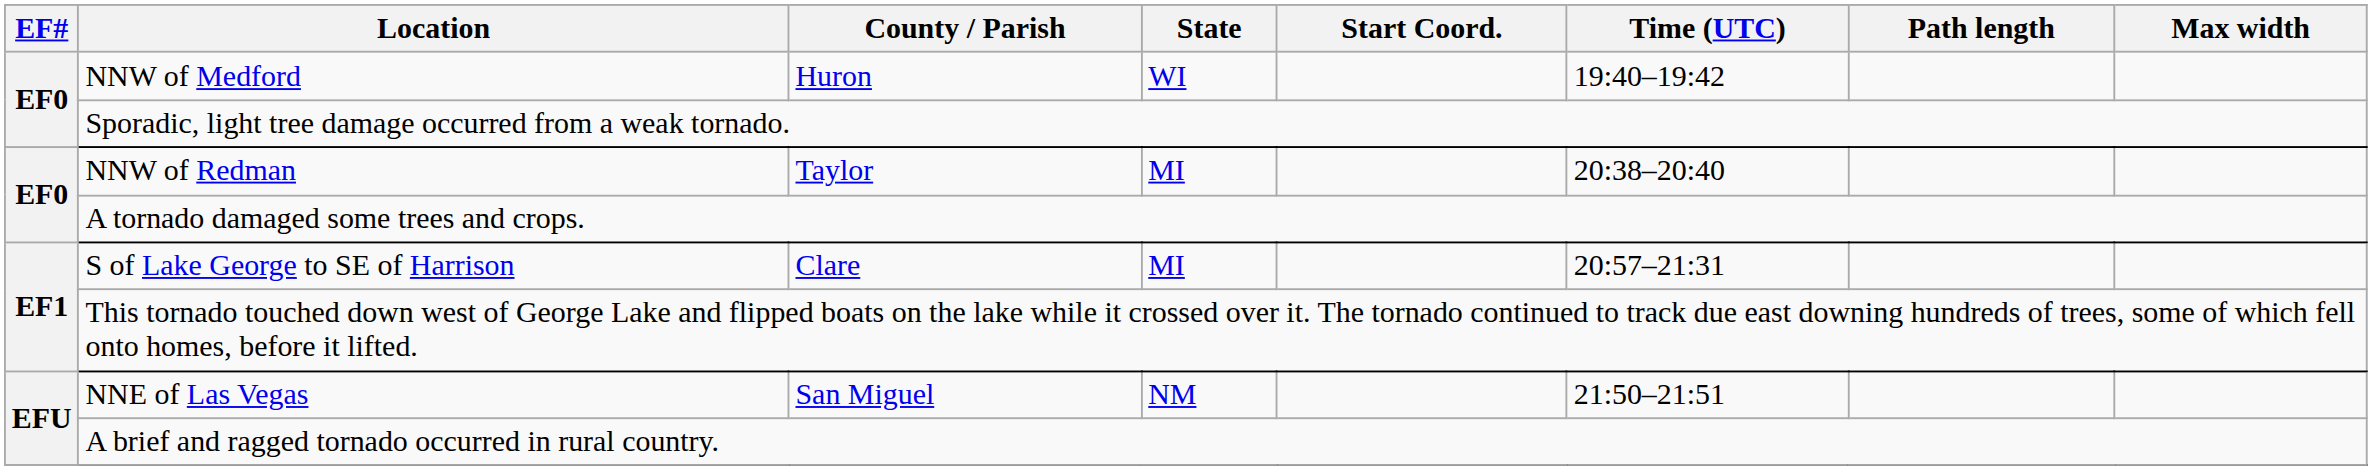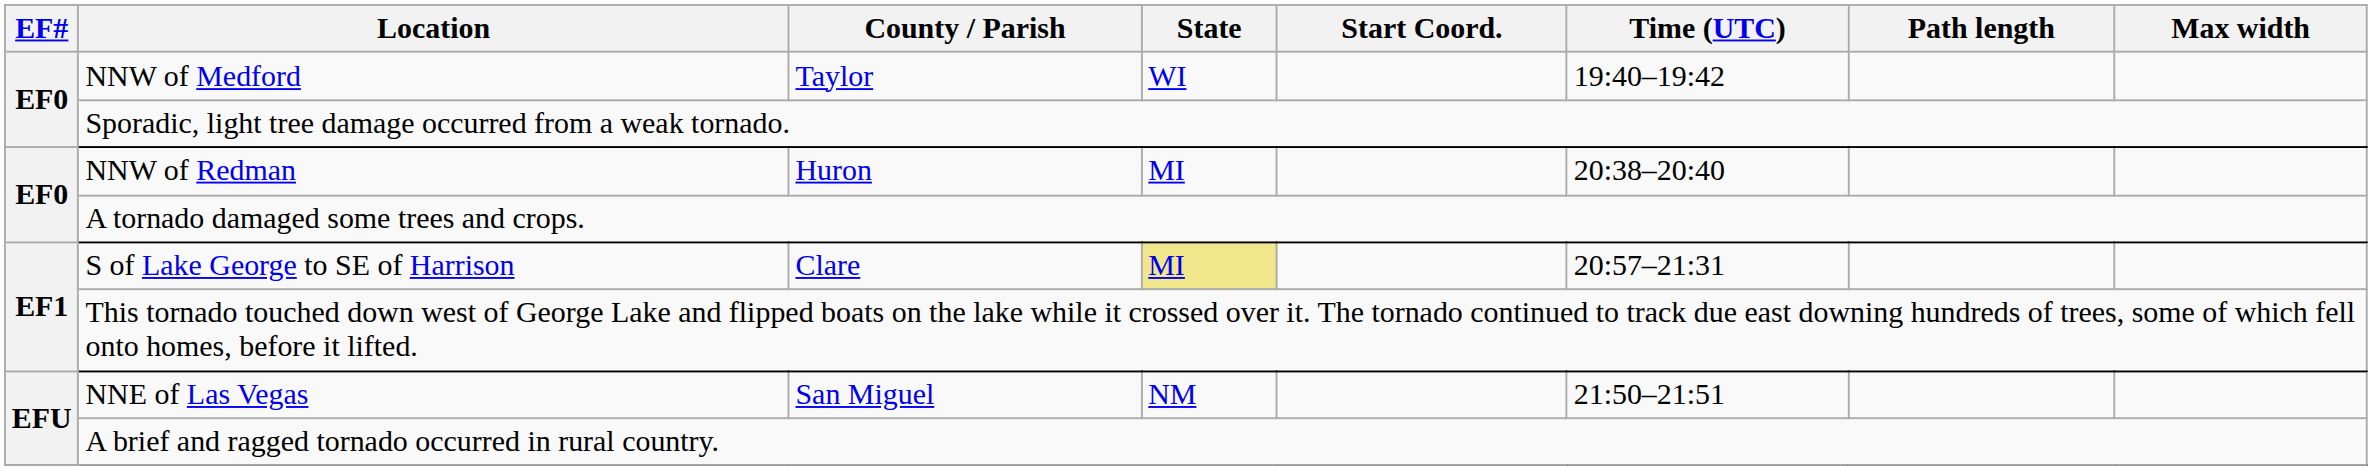(834, 75) Huron -> (834, 75) Taylor
(834, 170) Taylor -> (834, 170) Huron
(1167, 265) no background -> (1167, 265) khaki background
